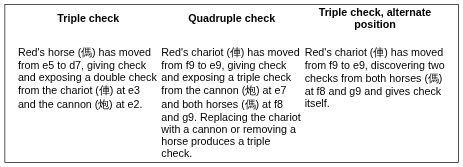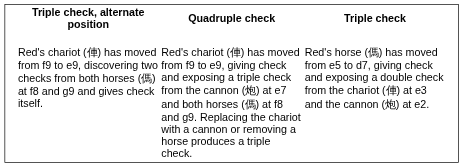columns swapped: (88, 18) <-> (375, 18)
